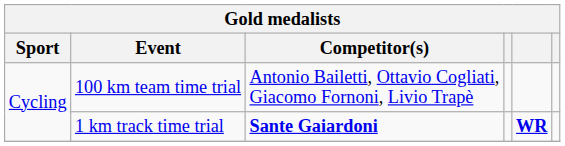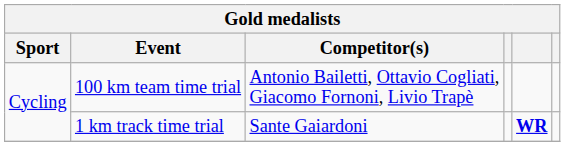(314, 126) bold -> (309, 126) normal
